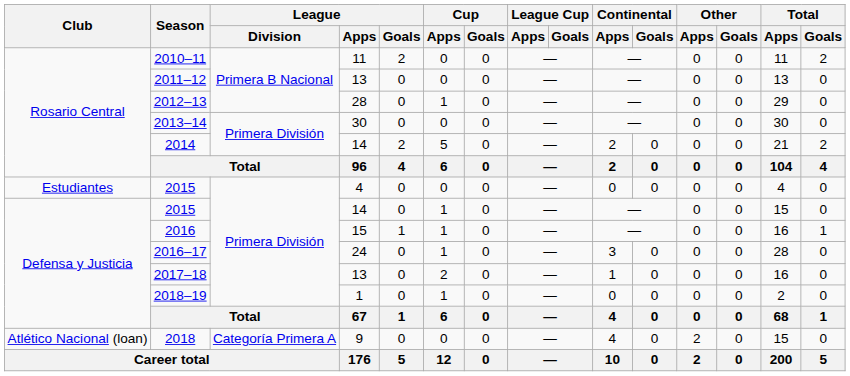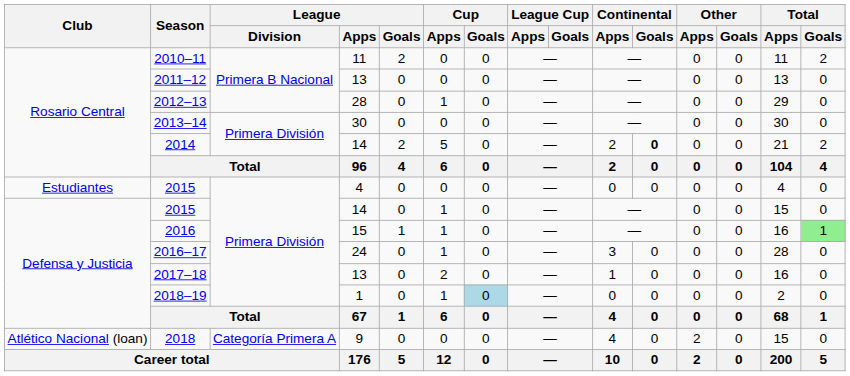(655, 144) normal -> (655, 144) bold
(823, 230) no background -> (823, 230) lightgreen background
(486, 295) no background -> (486, 295) lightblue background
